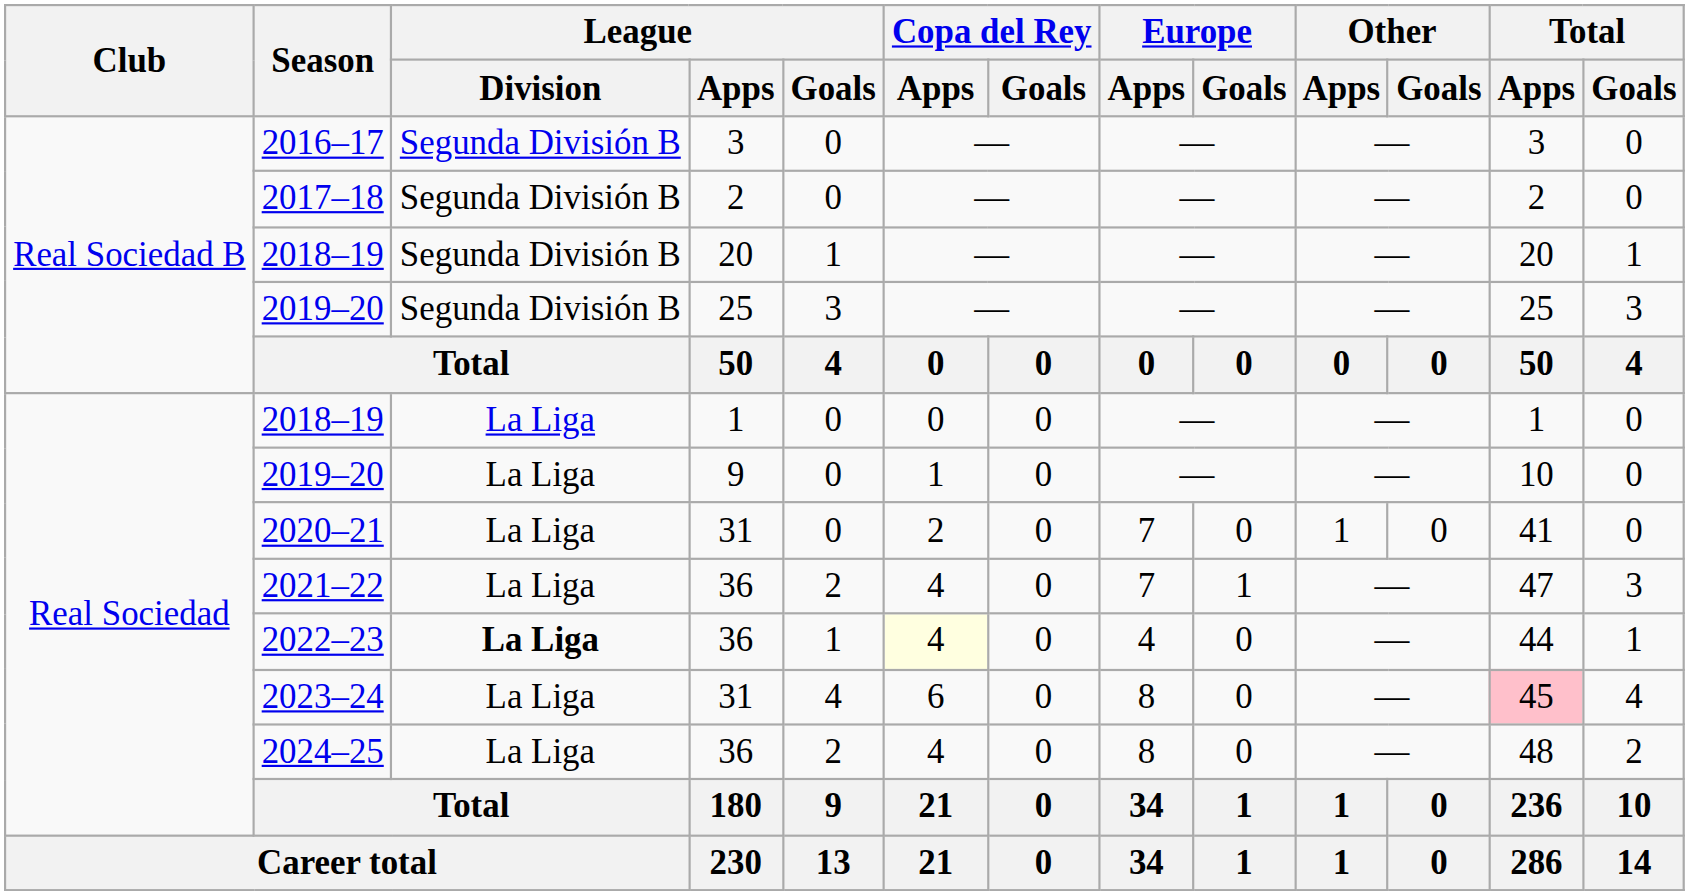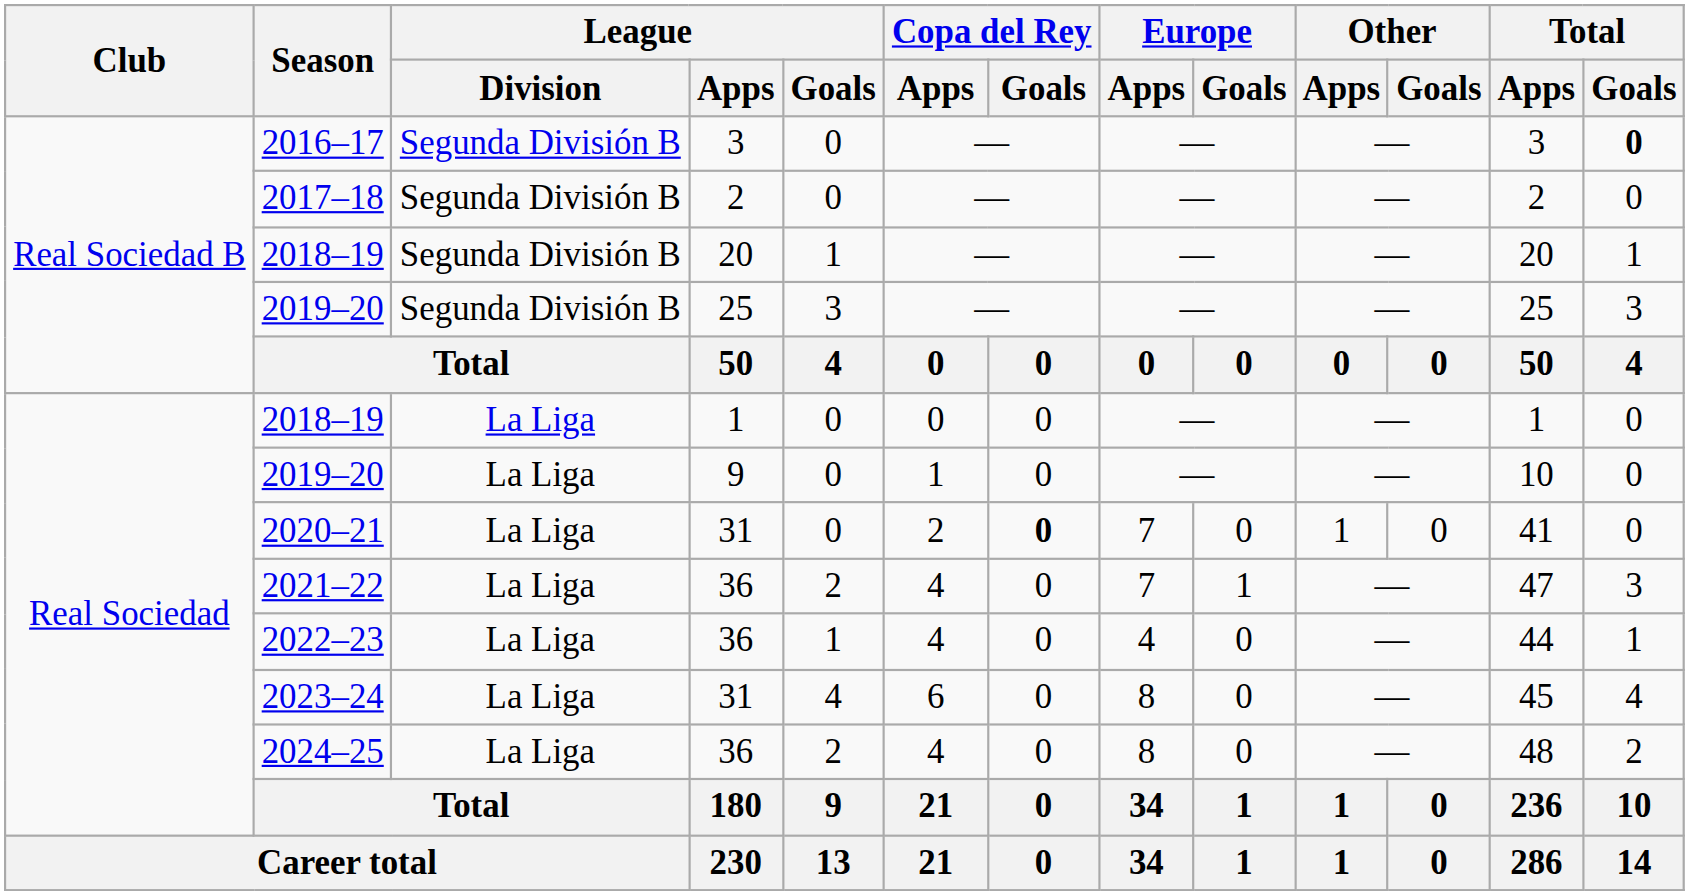(1634, 142) normal -> (1634, 142) bold
(1043, 530) normal -> (1043, 530) bold
(540, 640) bold -> (540, 640) normal
(936, 640) lightyellow background -> (936, 640) no background
(1536, 695) pink background -> (1536, 695) no background
